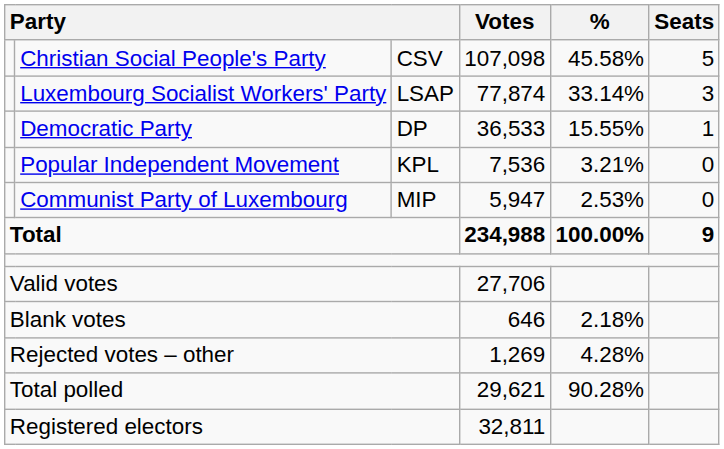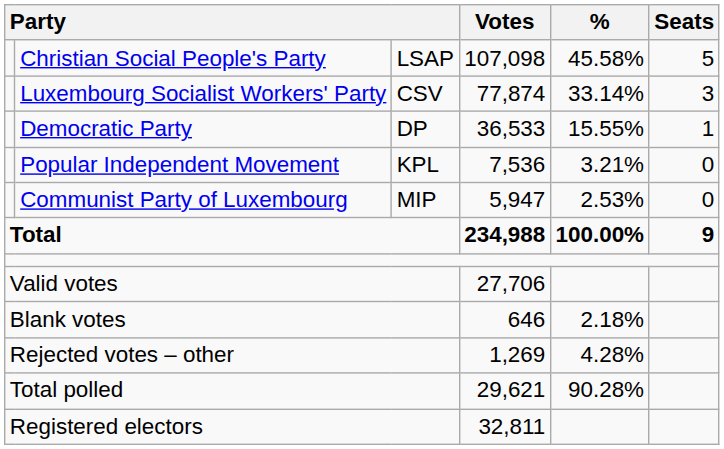(420, 57) CSV -> (425, 57) LSAP
(425, 93) LSAP -> (420, 93) CSV
